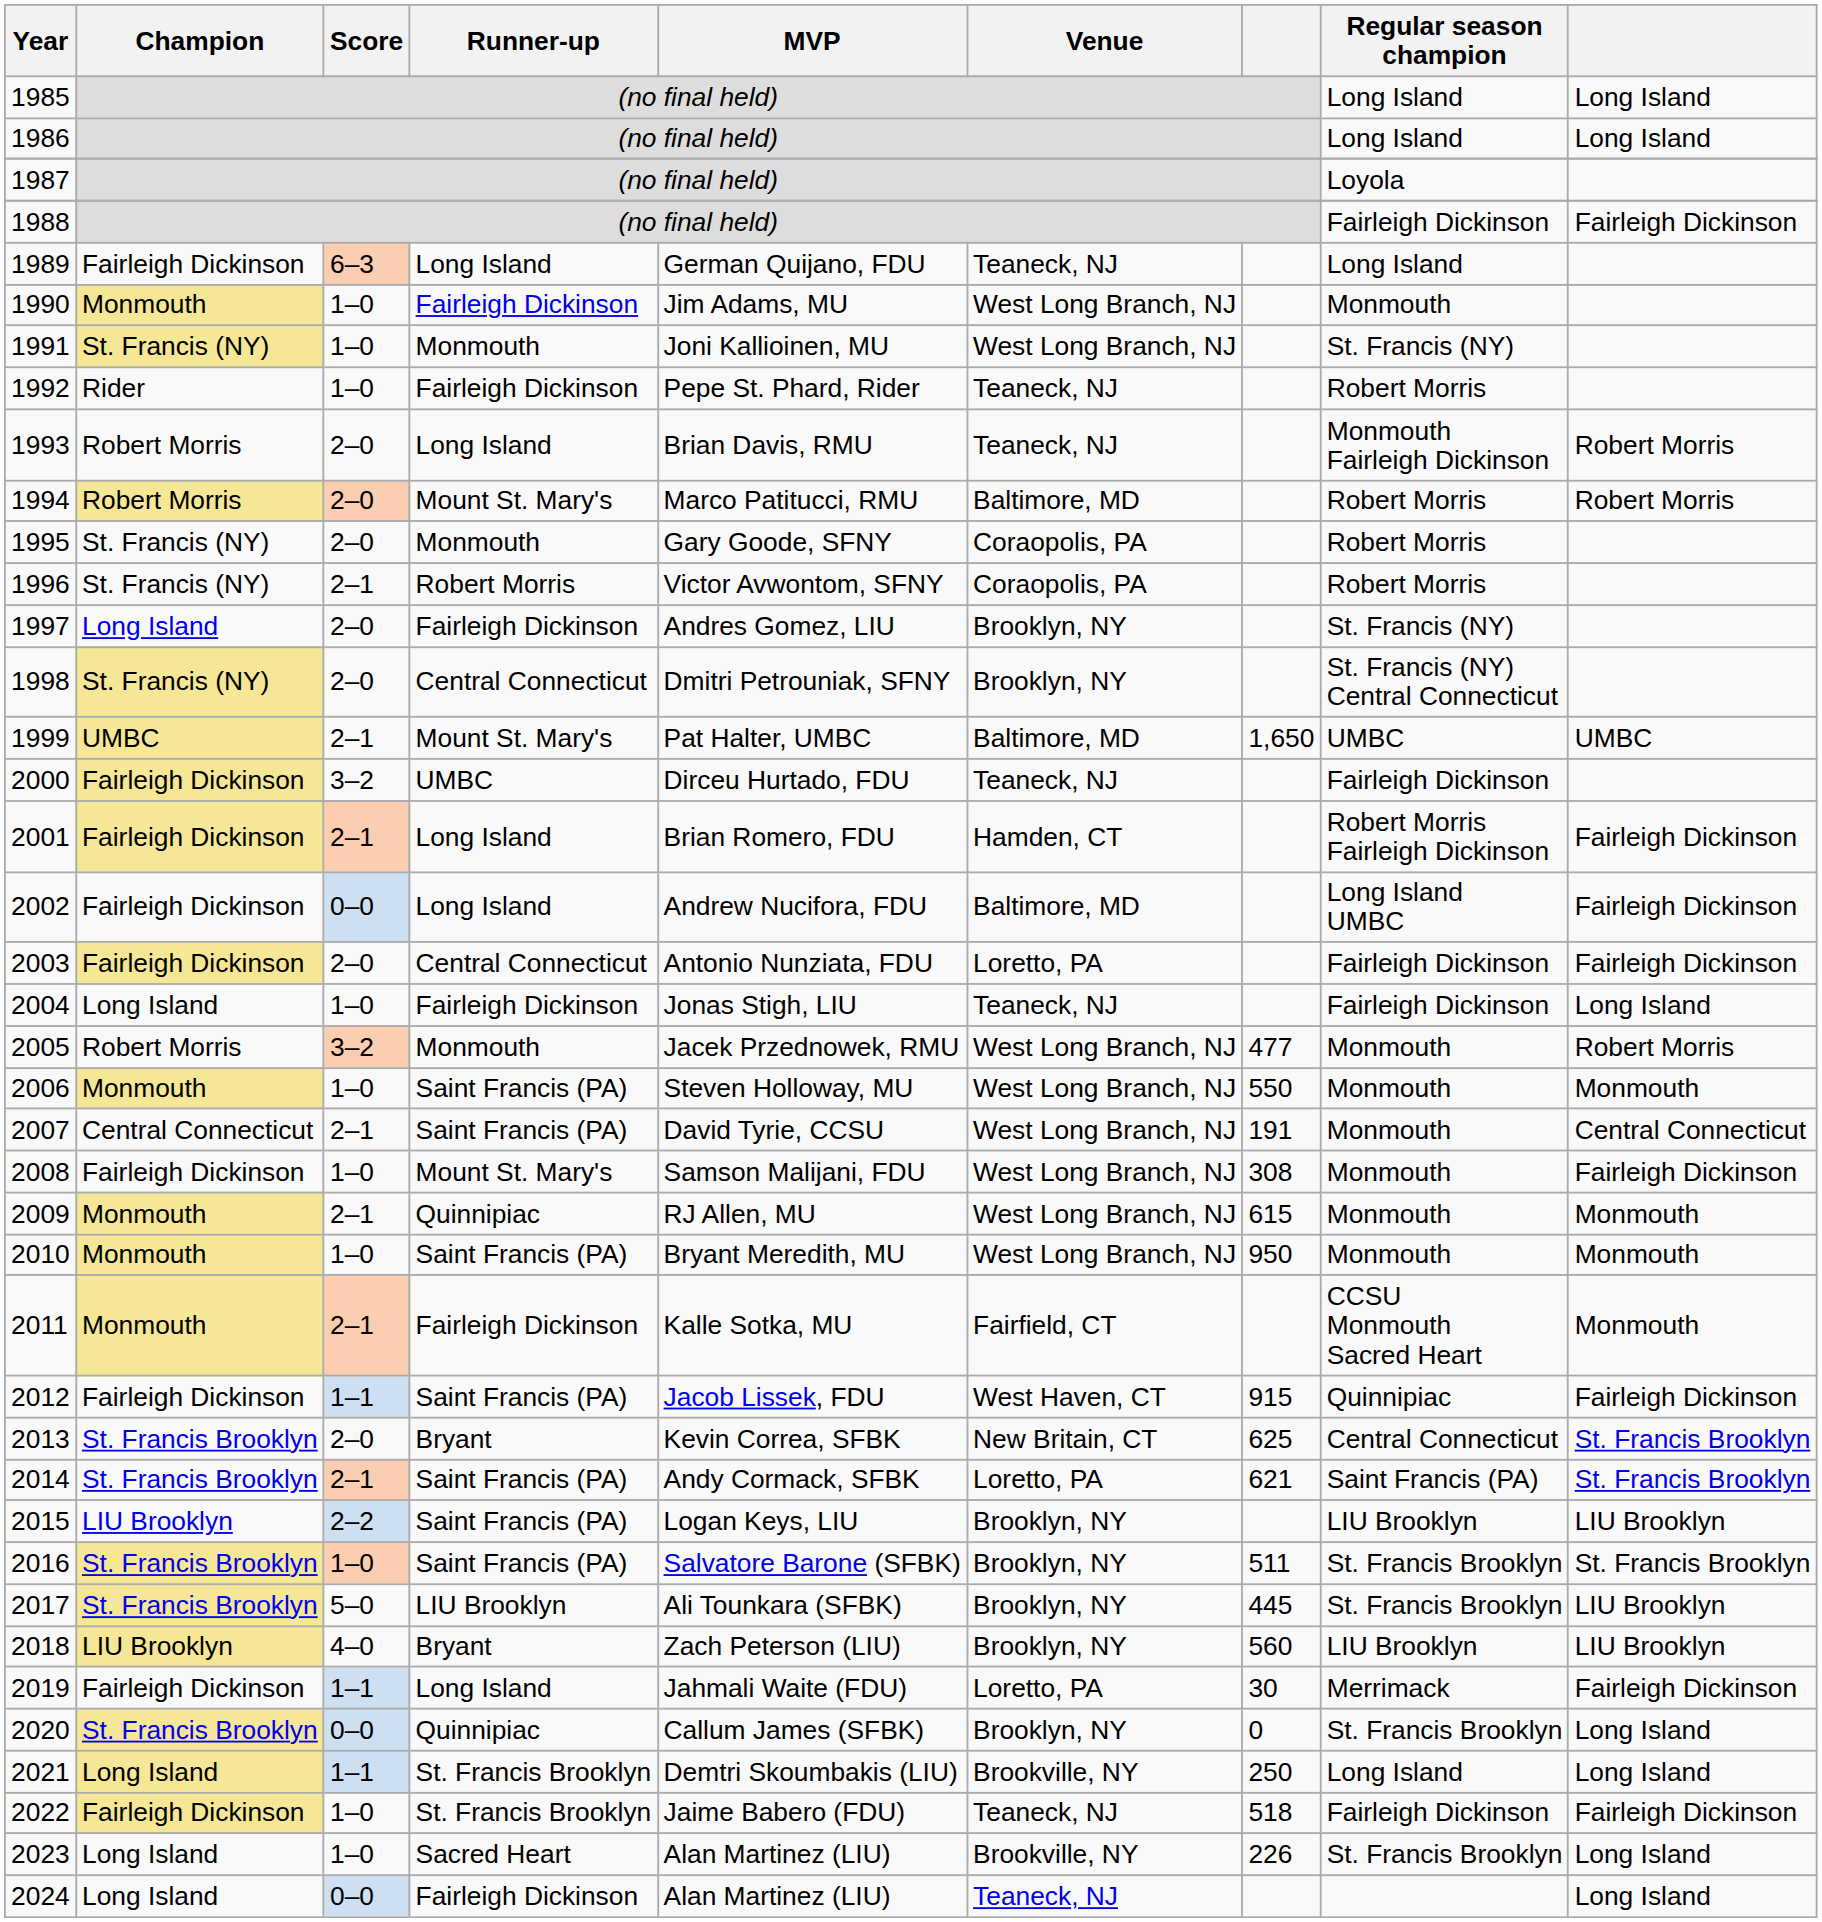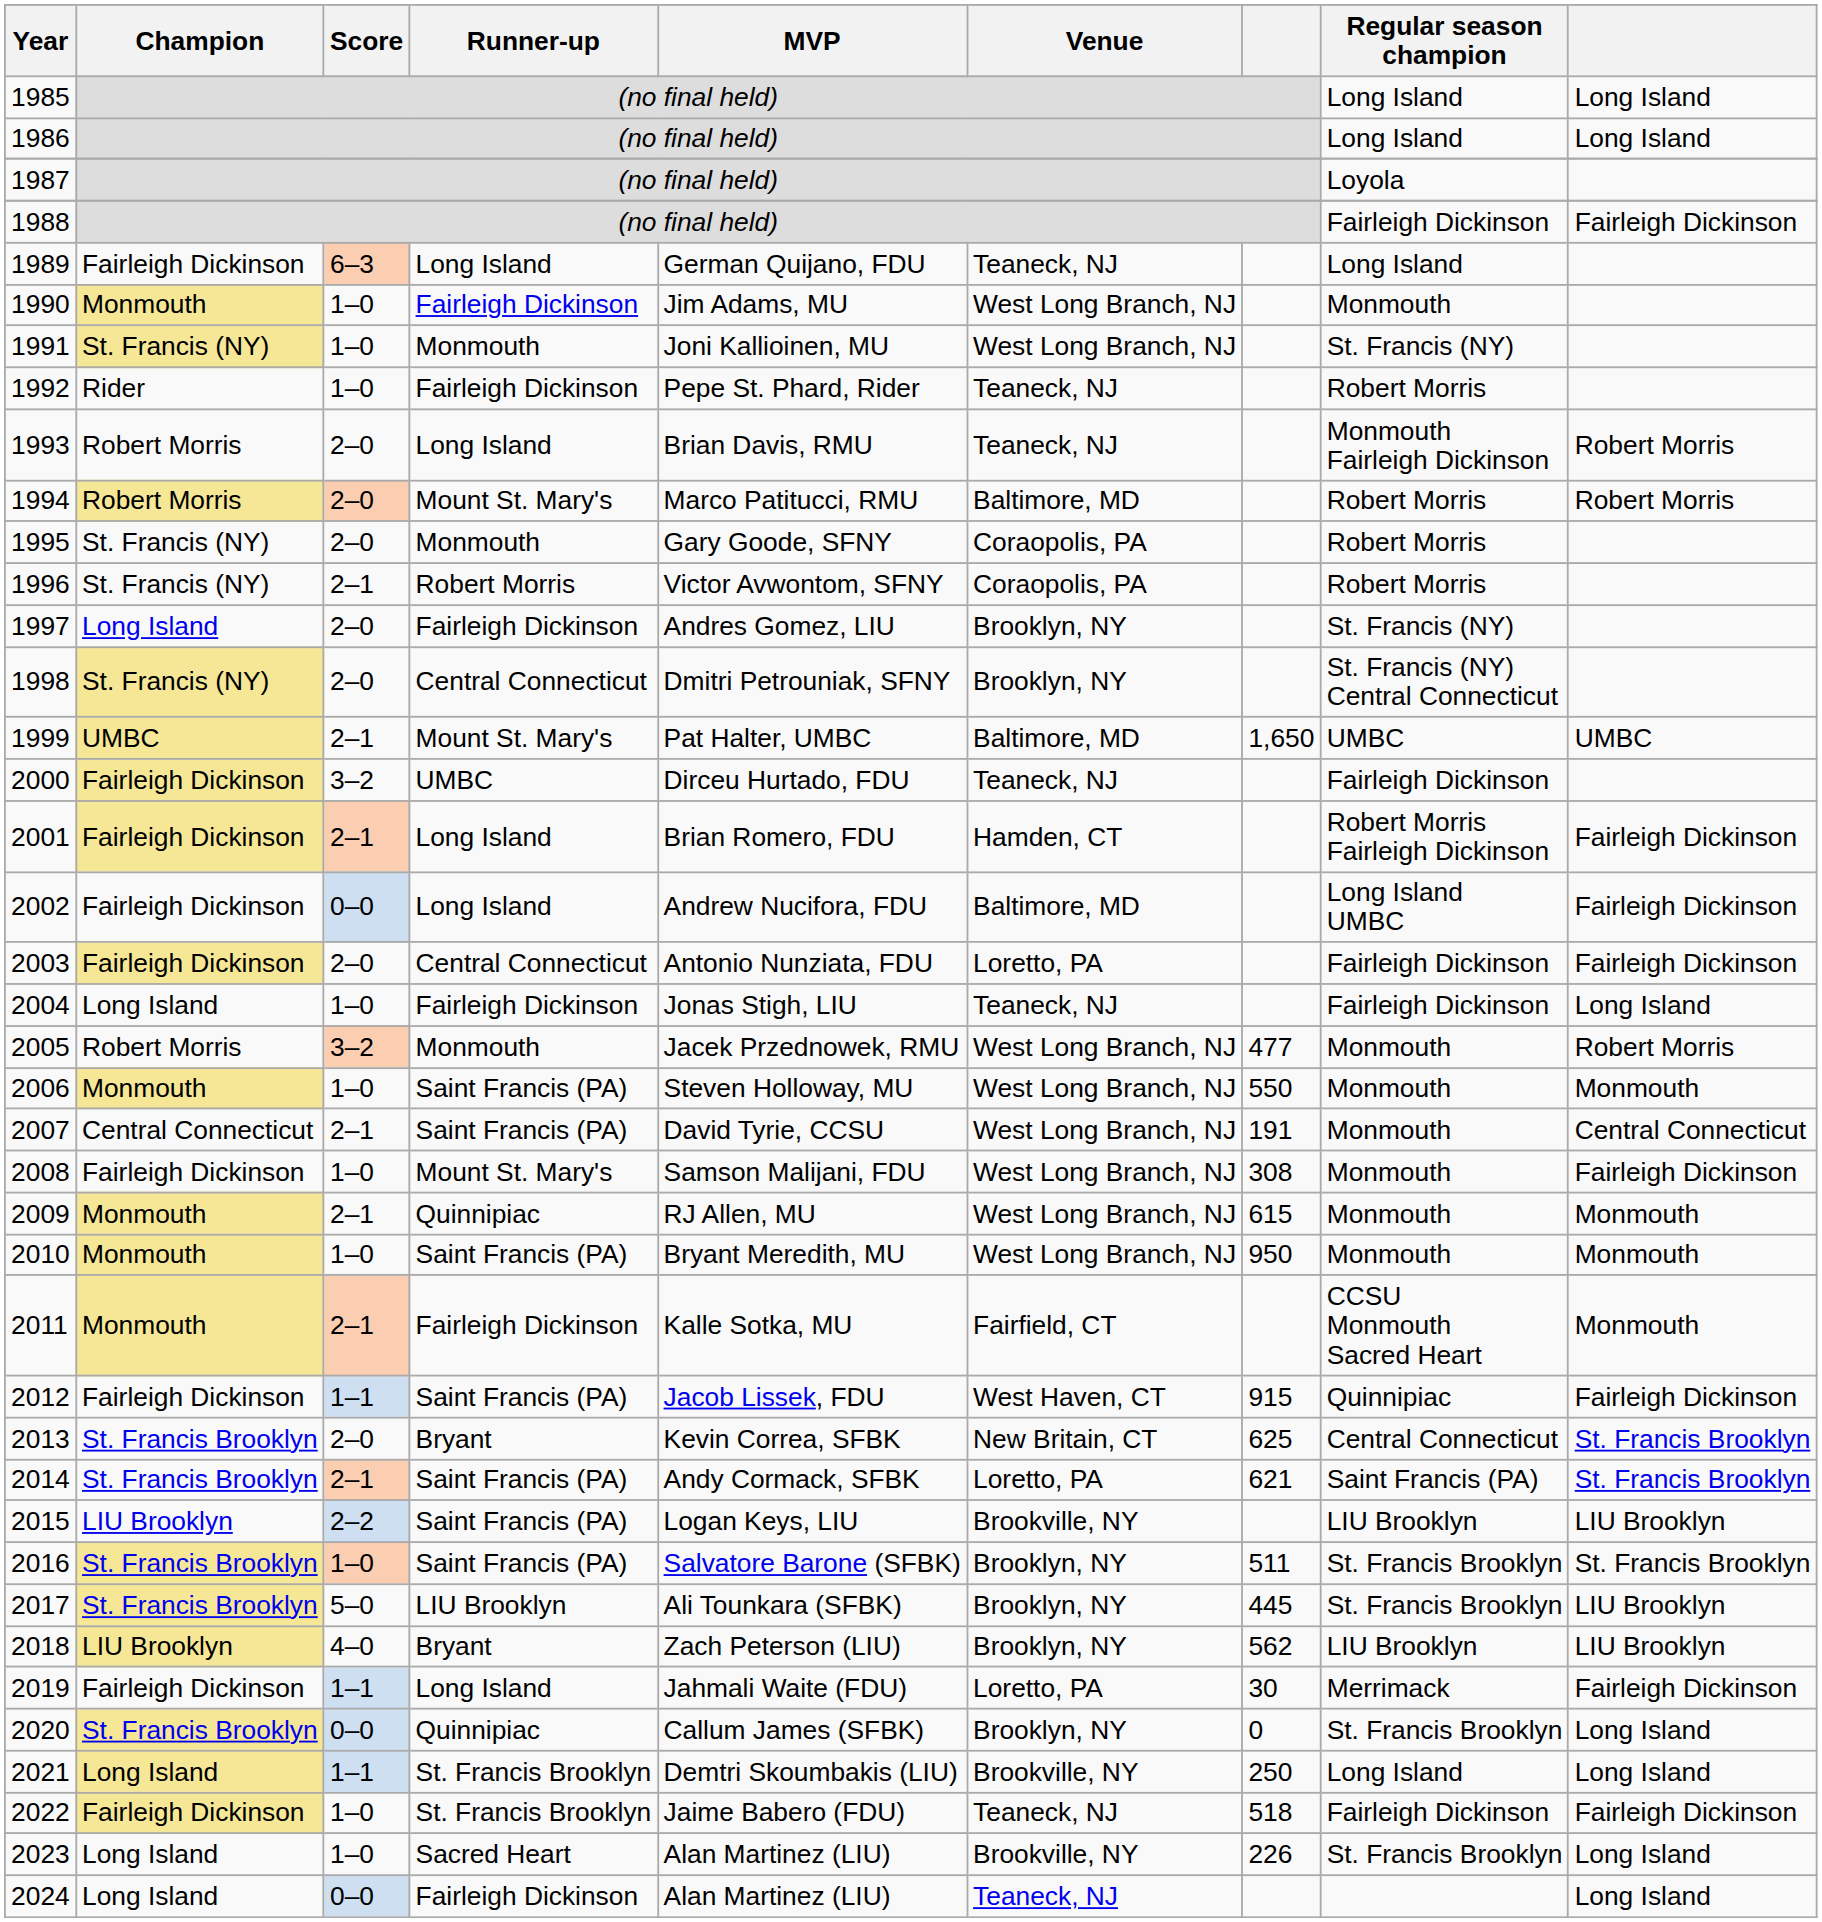(1050, 1522) Brooklyn, NY -> (1056, 1522) Brookville, NY
(1270, 1647) 560 -> (1270, 1647) 562
